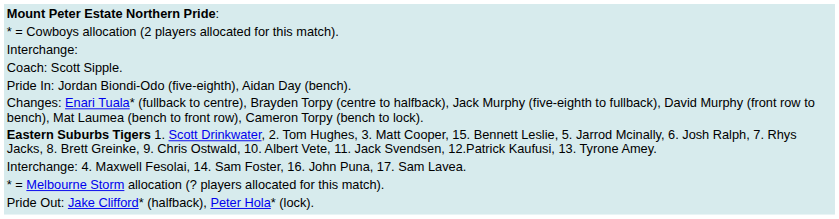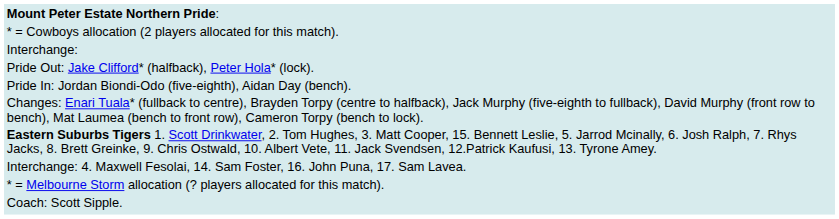(65, 67) Coach: Scott Sipple. -> (160, 67) Pride Out: Jake Clifford* (halfback), Peter Hola* (lock).
(160, 203) Pride Out: Jake Clifford* (halfback), Peter Hola* (lock). -> (65, 203) Coach: Scott Sipple.
